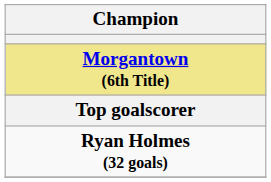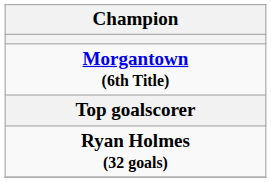(135, 69) khaki background -> (135, 69) no background
